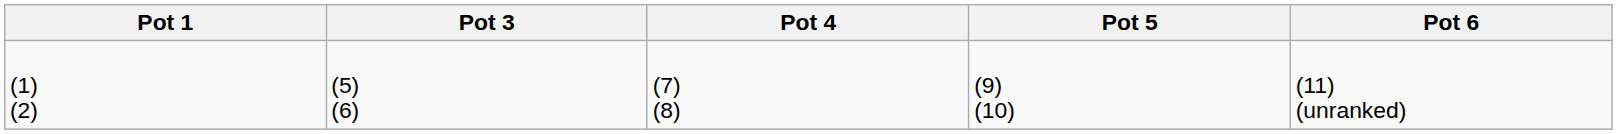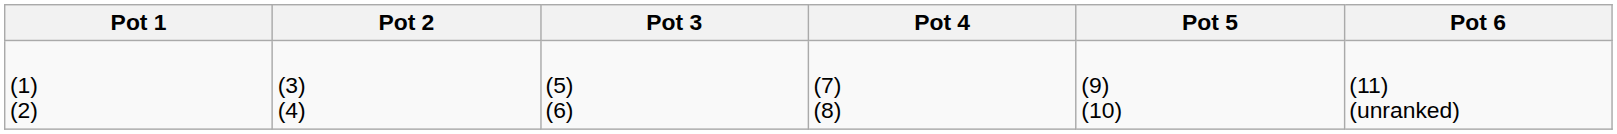+ column: (406, 22)
